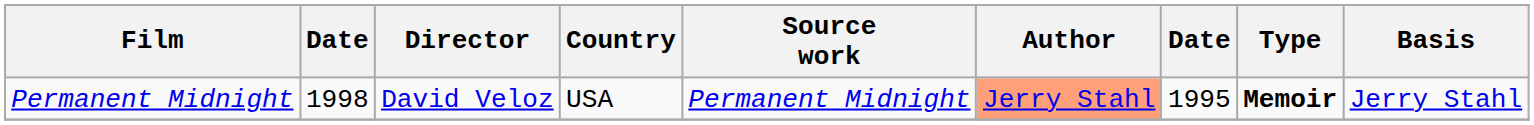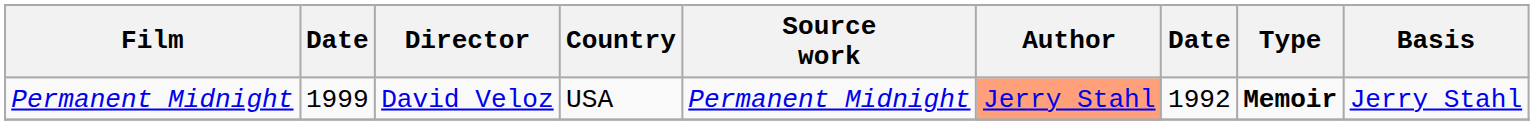(337, 99) 1998 -> (337, 99) 1999
(1199, 99) 1995 -> (1199, 99) 1992
